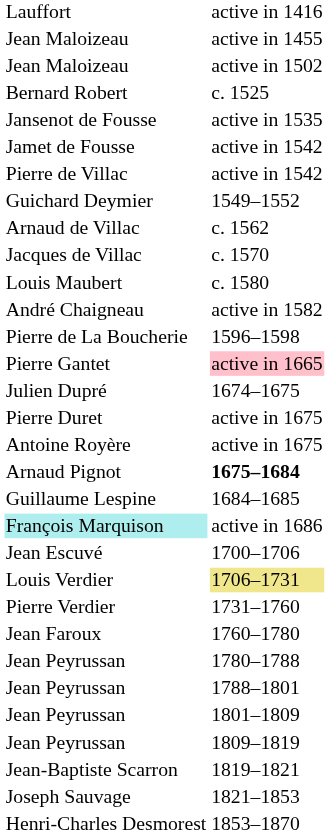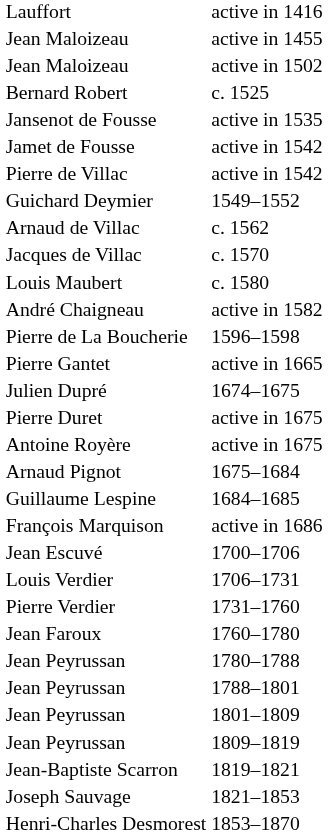(267, 363) pink background -> (267, 363) no background
(255, 471) bold -> (255, 471) normal
(85, 525) paleturquoise background -> (85, 525) no background
(255, 579) khaki background -> (255, 579) no background
